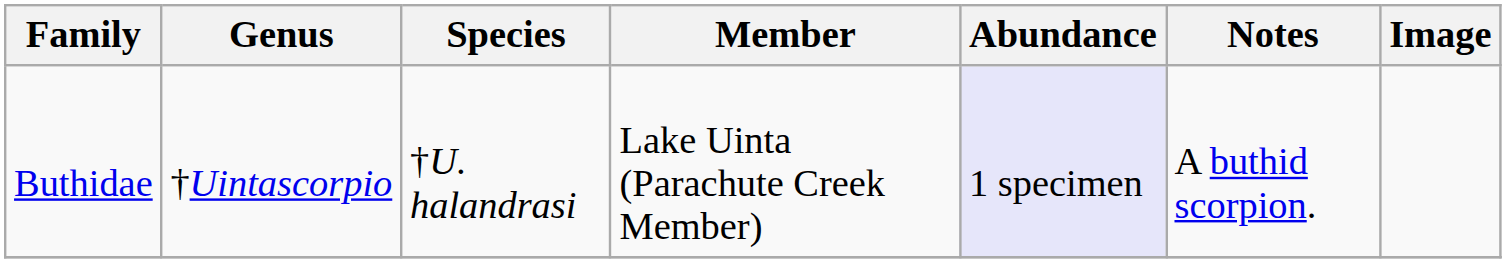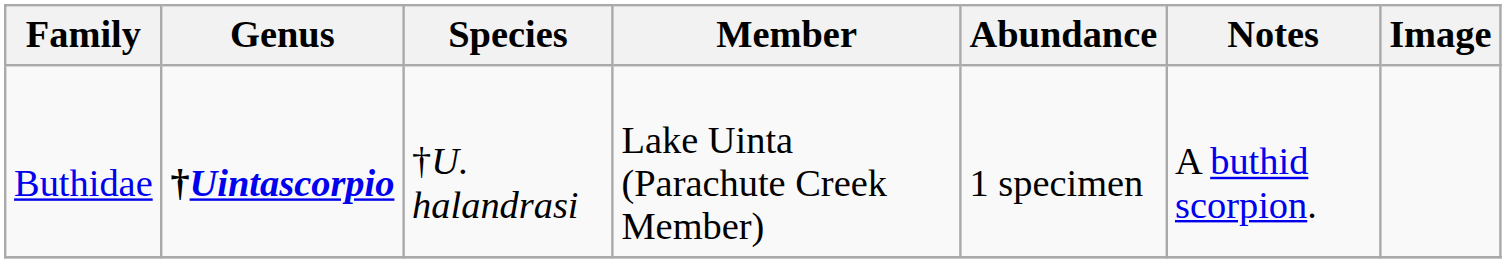(281, 182) normal -> (282, 182) bold
(1056, 182) lavender background -> (1056, 182) no background
